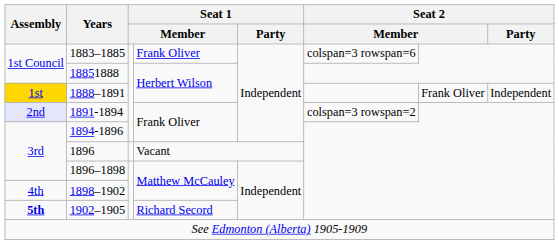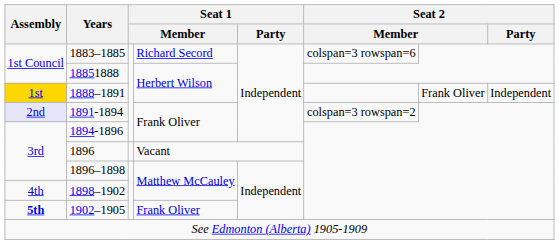(168, 53) Frank Oliver -> (175, 53) Richard Secord
(175, 209) Richard Secord -> (168, 209) Frank Oliver
